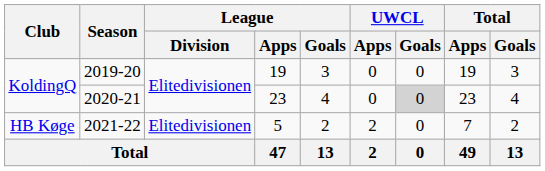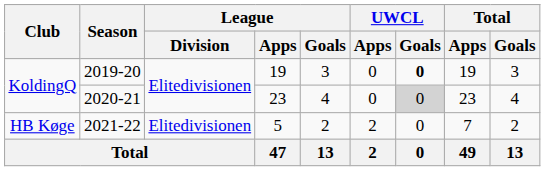(420, 71) normal -> (420, 71) bold
